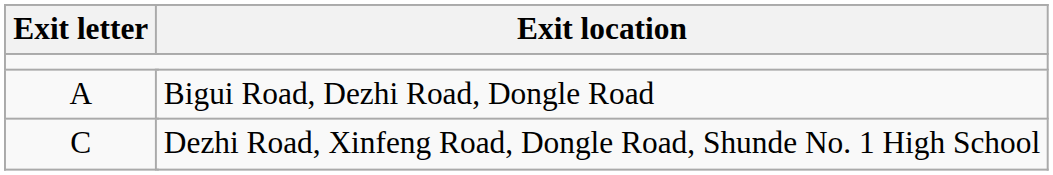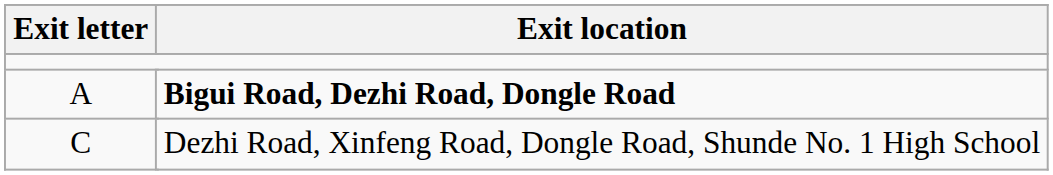(409, 93) normal -> (420, 93) bold
